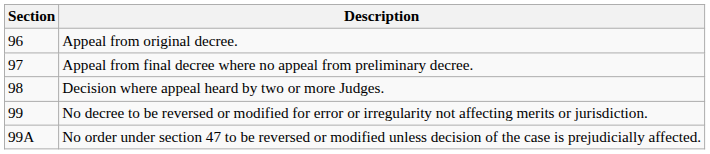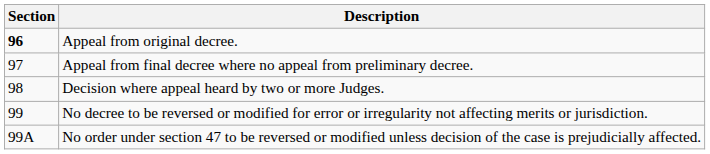(16, 40) normal -> (16, 40) bold
